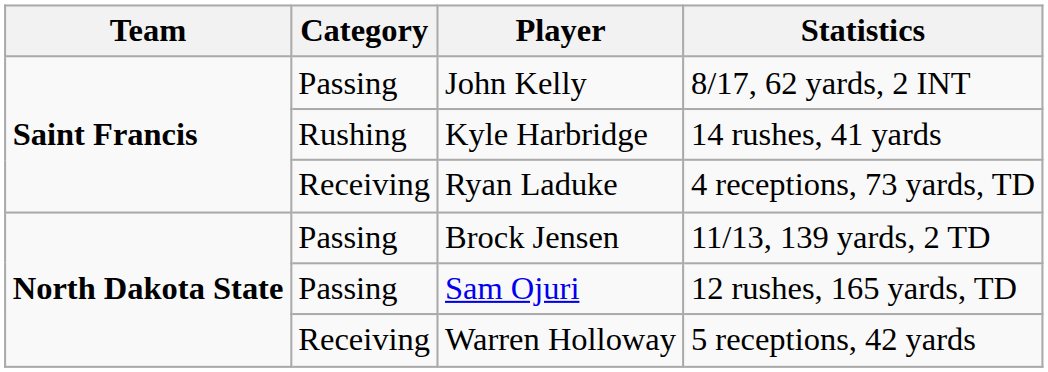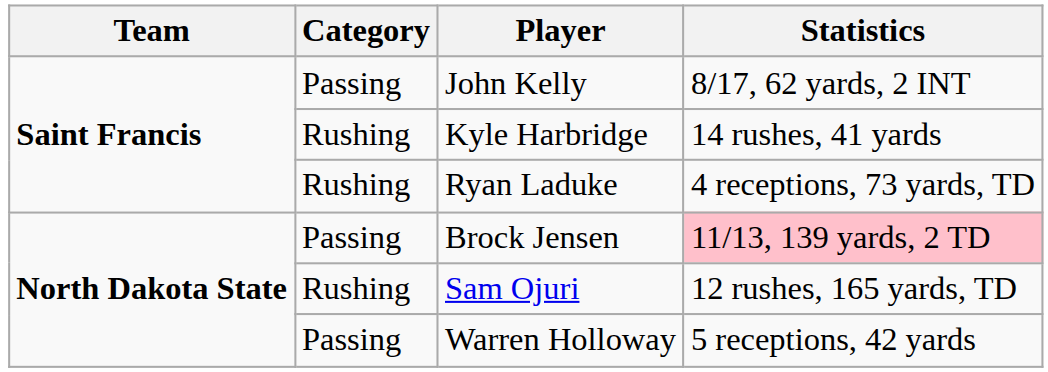(364, 185) Receiving -> (356, 185) Rushing
(841, 236) no background -> (841, 236) pink background
(348, 288) Passing -> (356, 288) Rushing
(364, 339) Receiving -> (352, 339) Passing
